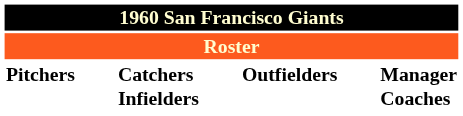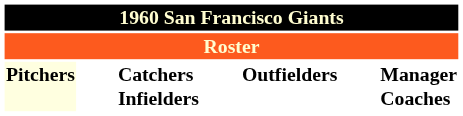(40, 74) no background -> (40, 74) lightyellow background
